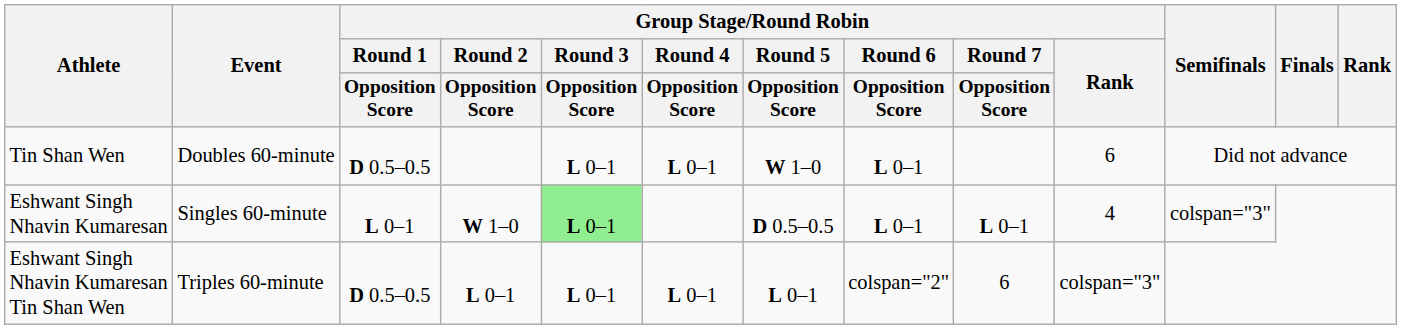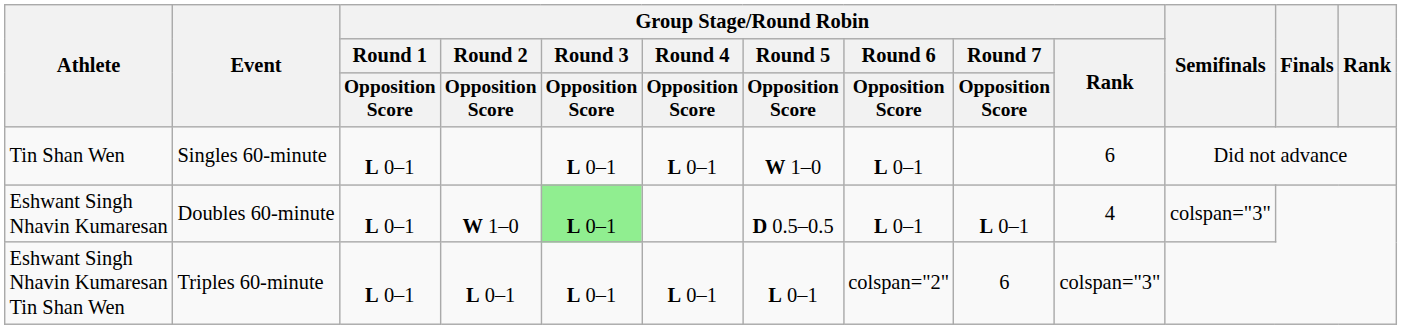(256, 155) Doubles 60-minute -> (252, 155) Singles 60-minute
(390, 167) D 0.5–0.5 -> (390, 167) L 0–1
(252, 213) Singles 60-minute -> (256, 213) Doubles 60-minute
(390, 295) D 0.5–0.5 -> (390, 295) L 0–1
